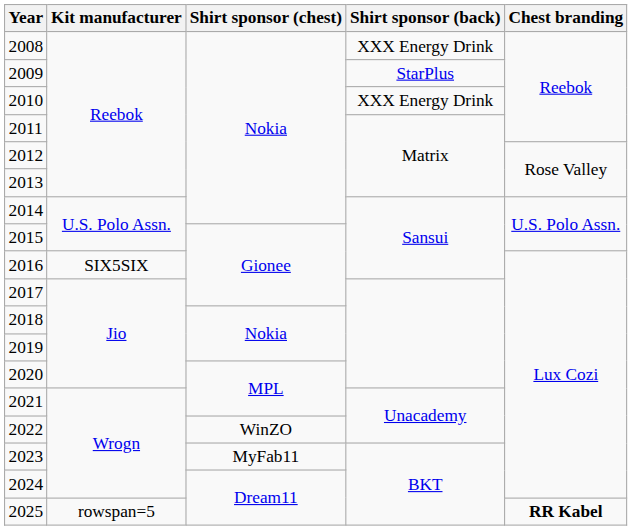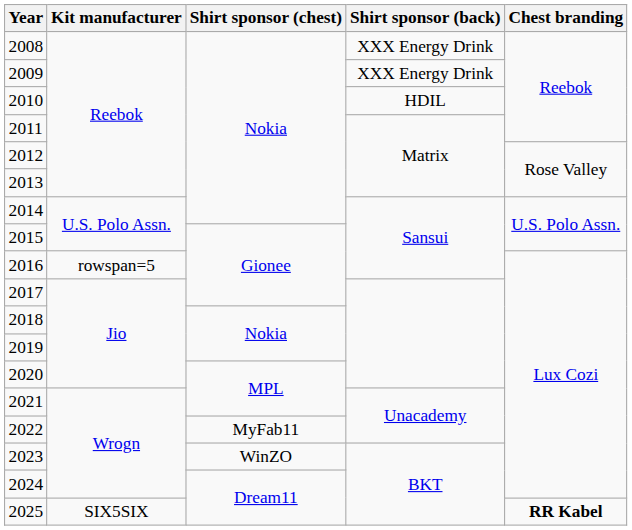(425, 73) StarPlus -> (425, 73) XXX Energy Drink
(425, 100) XXX Energy Drink -> (425, 100) HDIL
(116, 264) SIX5SIX -> (116, 264) rowspan=5
(266, 429) WinZO -> (266, 429) MyFab11
(266, 456) MyFab11 -> (266, 456) WinZO
(116, 511) rowspan=5 -> (116, 511) SIX5SIX
